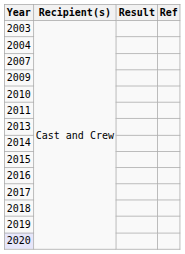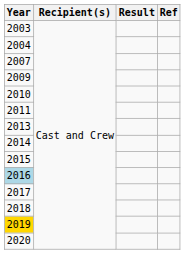(19, 176) no background -> (19, 176) lightblue background
(19, 225) no background -> (19, 225) gold background
(19, 241) lavender background -> (19, 241) no background
